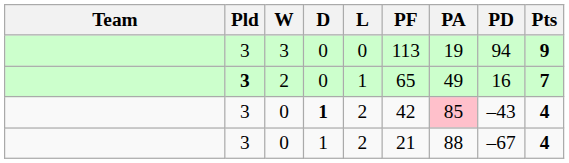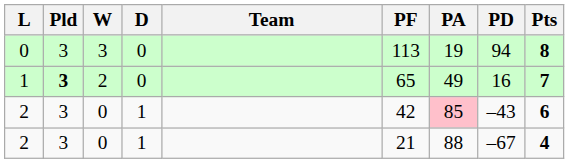columns swapped: (115, 19) <-> (362, 19)
(544, 50) 9 -> (544, 50) 8
(323, 111) bold -> (142, 111) normal
(544, 111) 4 -> (544, 111) 6
